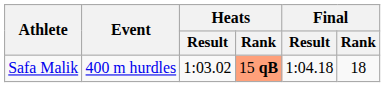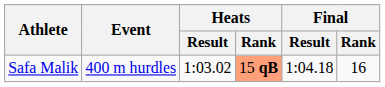(358, 68) 18 -> (358, 68) 16
